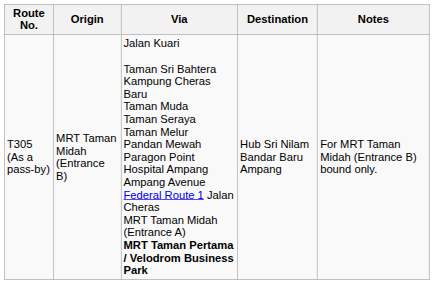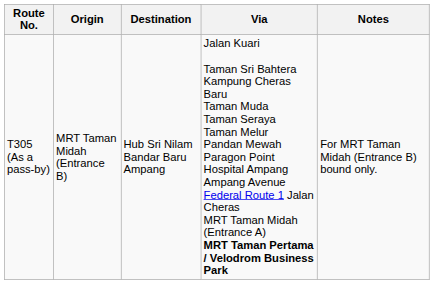columns swapped: (278, 19) <-> (179, 19)
